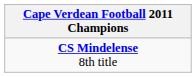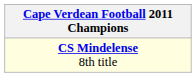(98, 55) no background -> (98, 55) lightyellow background
